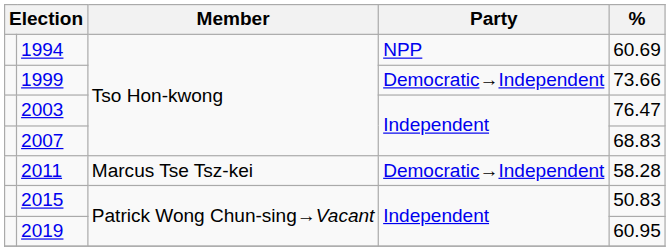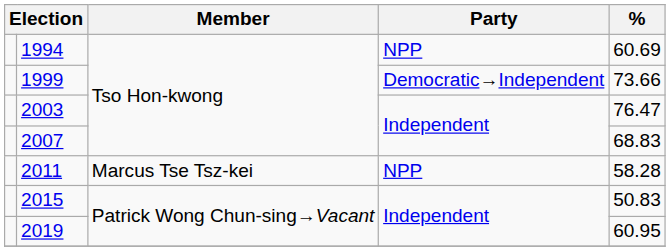(494, 170) Democratic→Independent -> (403, 170) NPP
